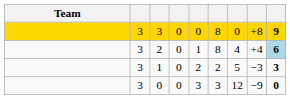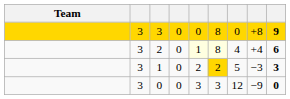(198, 49) no background -> (198, 49) lightyellow background
(218, 49) no background -> (218, 49) lightyellow background
(276, 49) lightblue background -> (276, 49) no background
(218, 67) no background -> (218, 67) gold background
